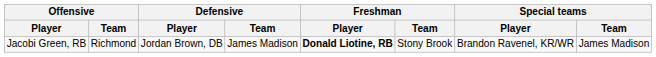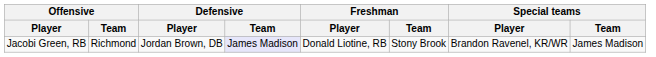(263, 44) no background -> (263, 44) lavender background
(348, 44) bold -> (345, 44) normal
